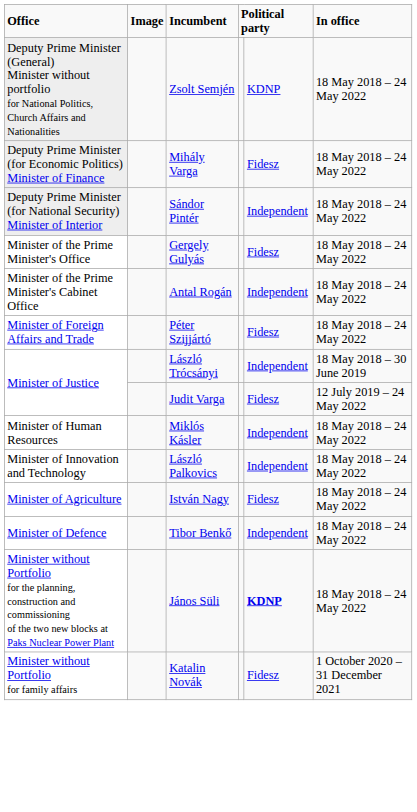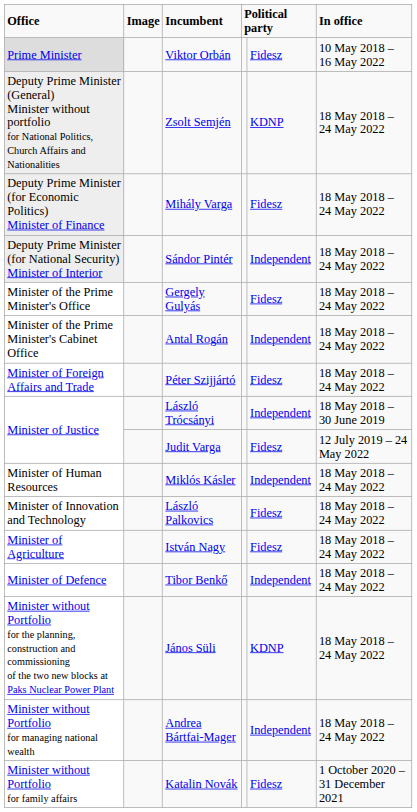+ row: (198, 54)
(277, 466) Independent -> (266, 513) Fidesz
(264, 600) bold -> (267, 648) normal
+ row: (201, 730)
